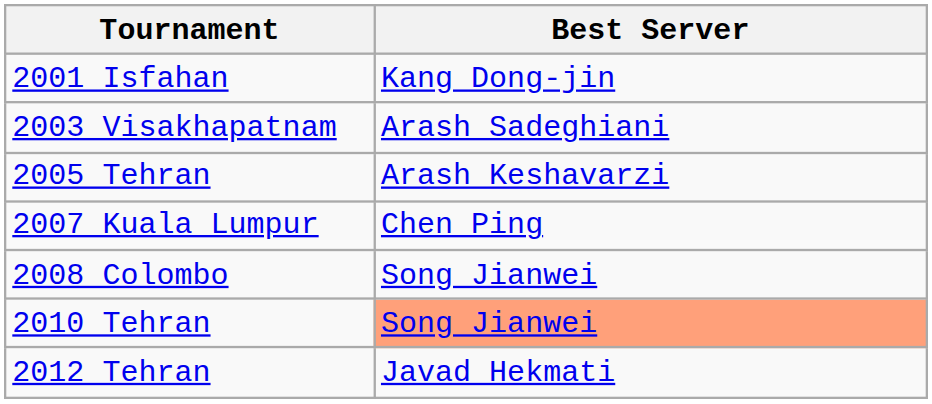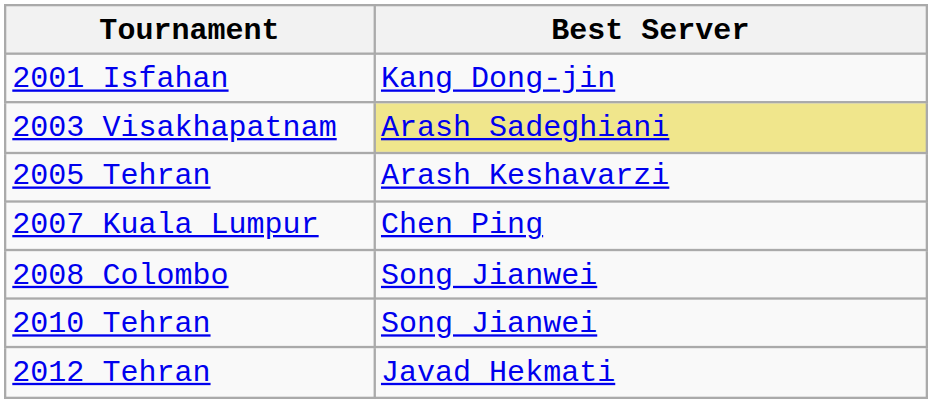(525, 128) no background -> (525, 128) khaki background
(489, 323) lightsalmon background -> (489, 323) no background
